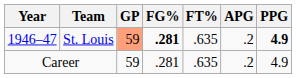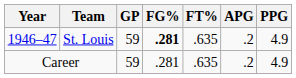(132, 39) lightsalmon background -> (132, 39) no background
(279, 39) bold -> (279, 39) normal
